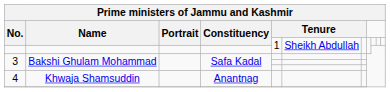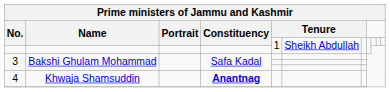(236, 78) normal -> (236, 78) bold
